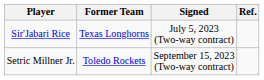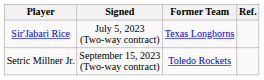columns swapped: (194, 12) <-> (114, 12)
